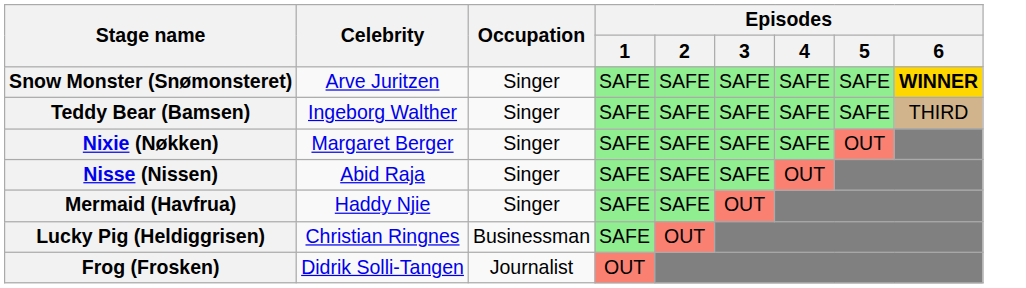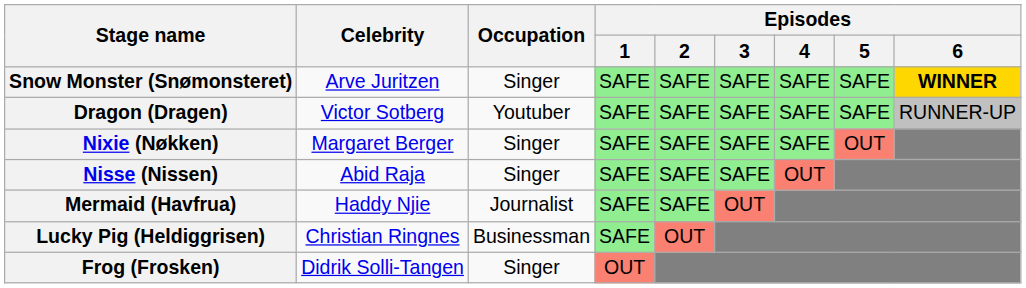+ row: (151, 112)
- row: (151, 112)
(531, 205) Singer -> (531, 205) Journalist
(531, 267) Journalist -> (531, 267) Singer
